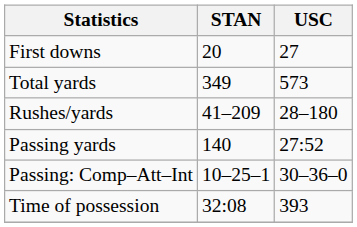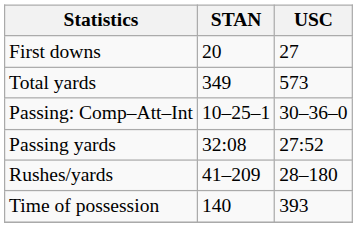rows swapped: (61, 113) <-> (101, 175)
(217, 144) 140 -> (224, 144) 32:08
(224, 206) 32:08 -> (217, 206) 140
